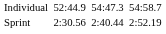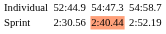(107, 22) no background -> (107, 22) lightsalmon background
